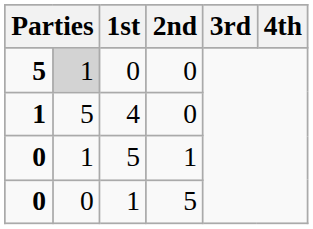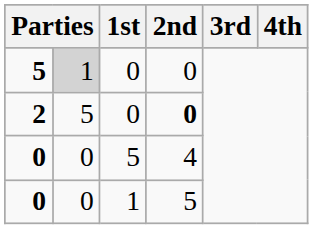(39, 113) 1 -> (39, 113) 2
(133, 113) 4 -> (133, 113) 0
(190, 113) normal -> (190, 113) bold
(87, 157) 1 -> (87, 157) 0
(190, 157) 1 -> (190, 157) 4
